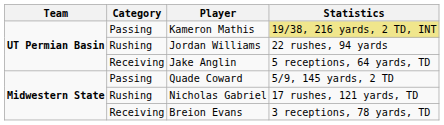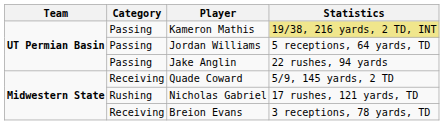(131, 46) Rushing -> (131, 46) Passing
(330, 46) 22 rushes, 94 yards -> (351, 46) 5 receptions, 64 yards, TD
(137, 62) Receiving -> (131, 62) Passing
(351, 62) 5 receptions, 64 yards, TD -> (330, 62) 22 rushes, 94 yards
(131, 79) Passing -> (137, 79) Receiving
